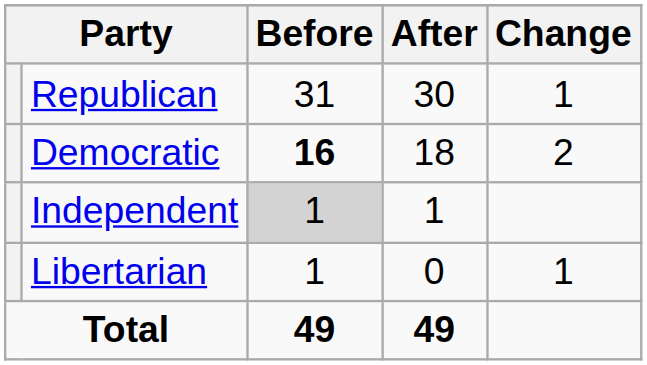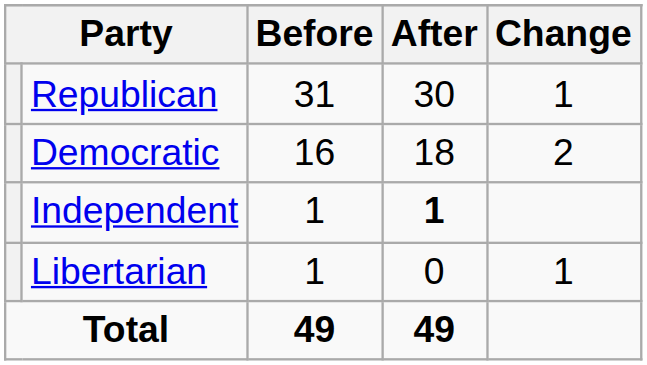(314, 152) bold -> (314, 152) normal
(315, 211) lightgrey background -> (315, 211) no background
(434, 211) normal -> (434, 211) bold
